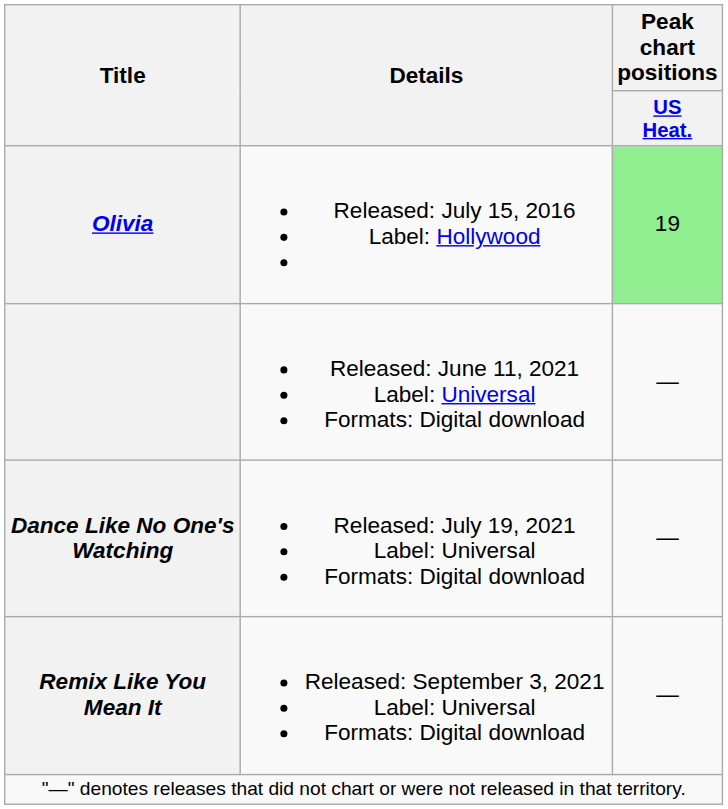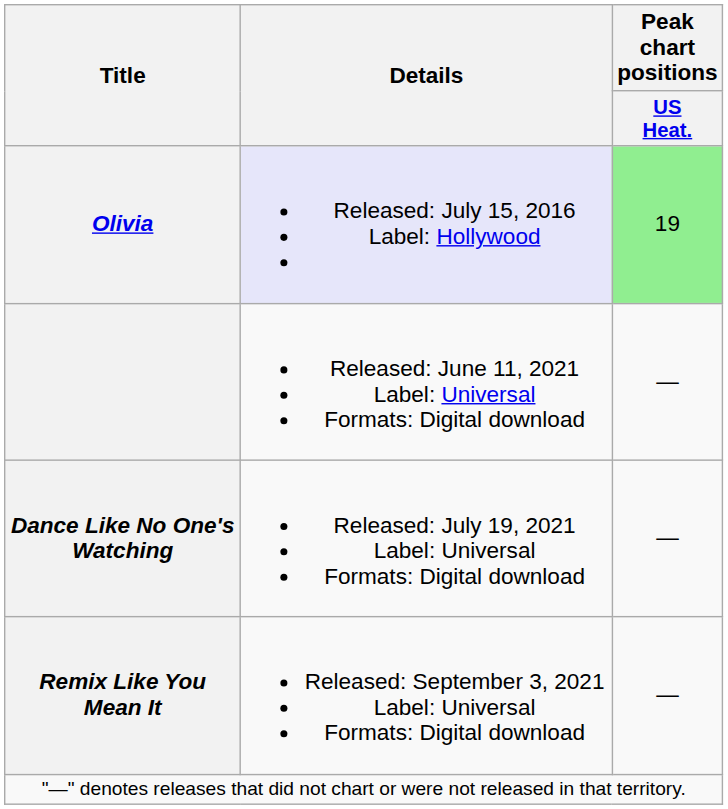(426, 237) no background -> (426, 237) lavender background
